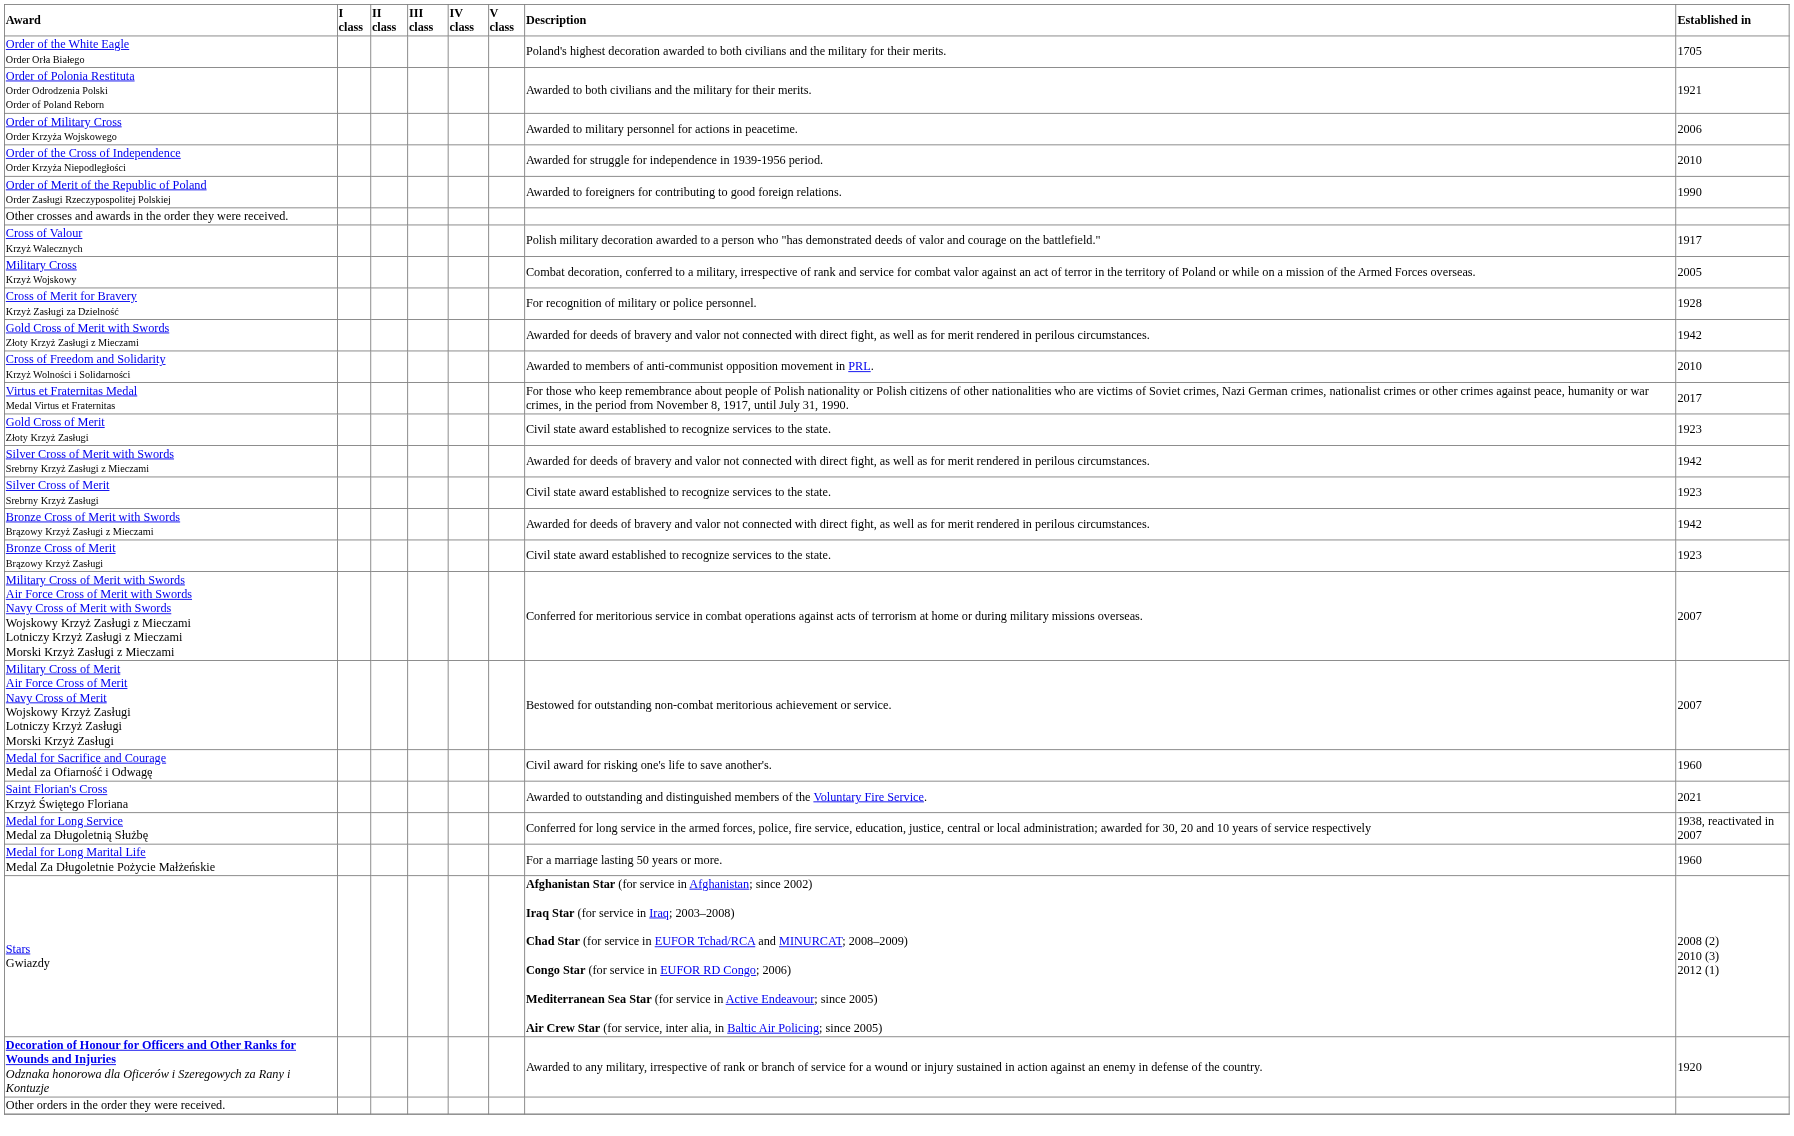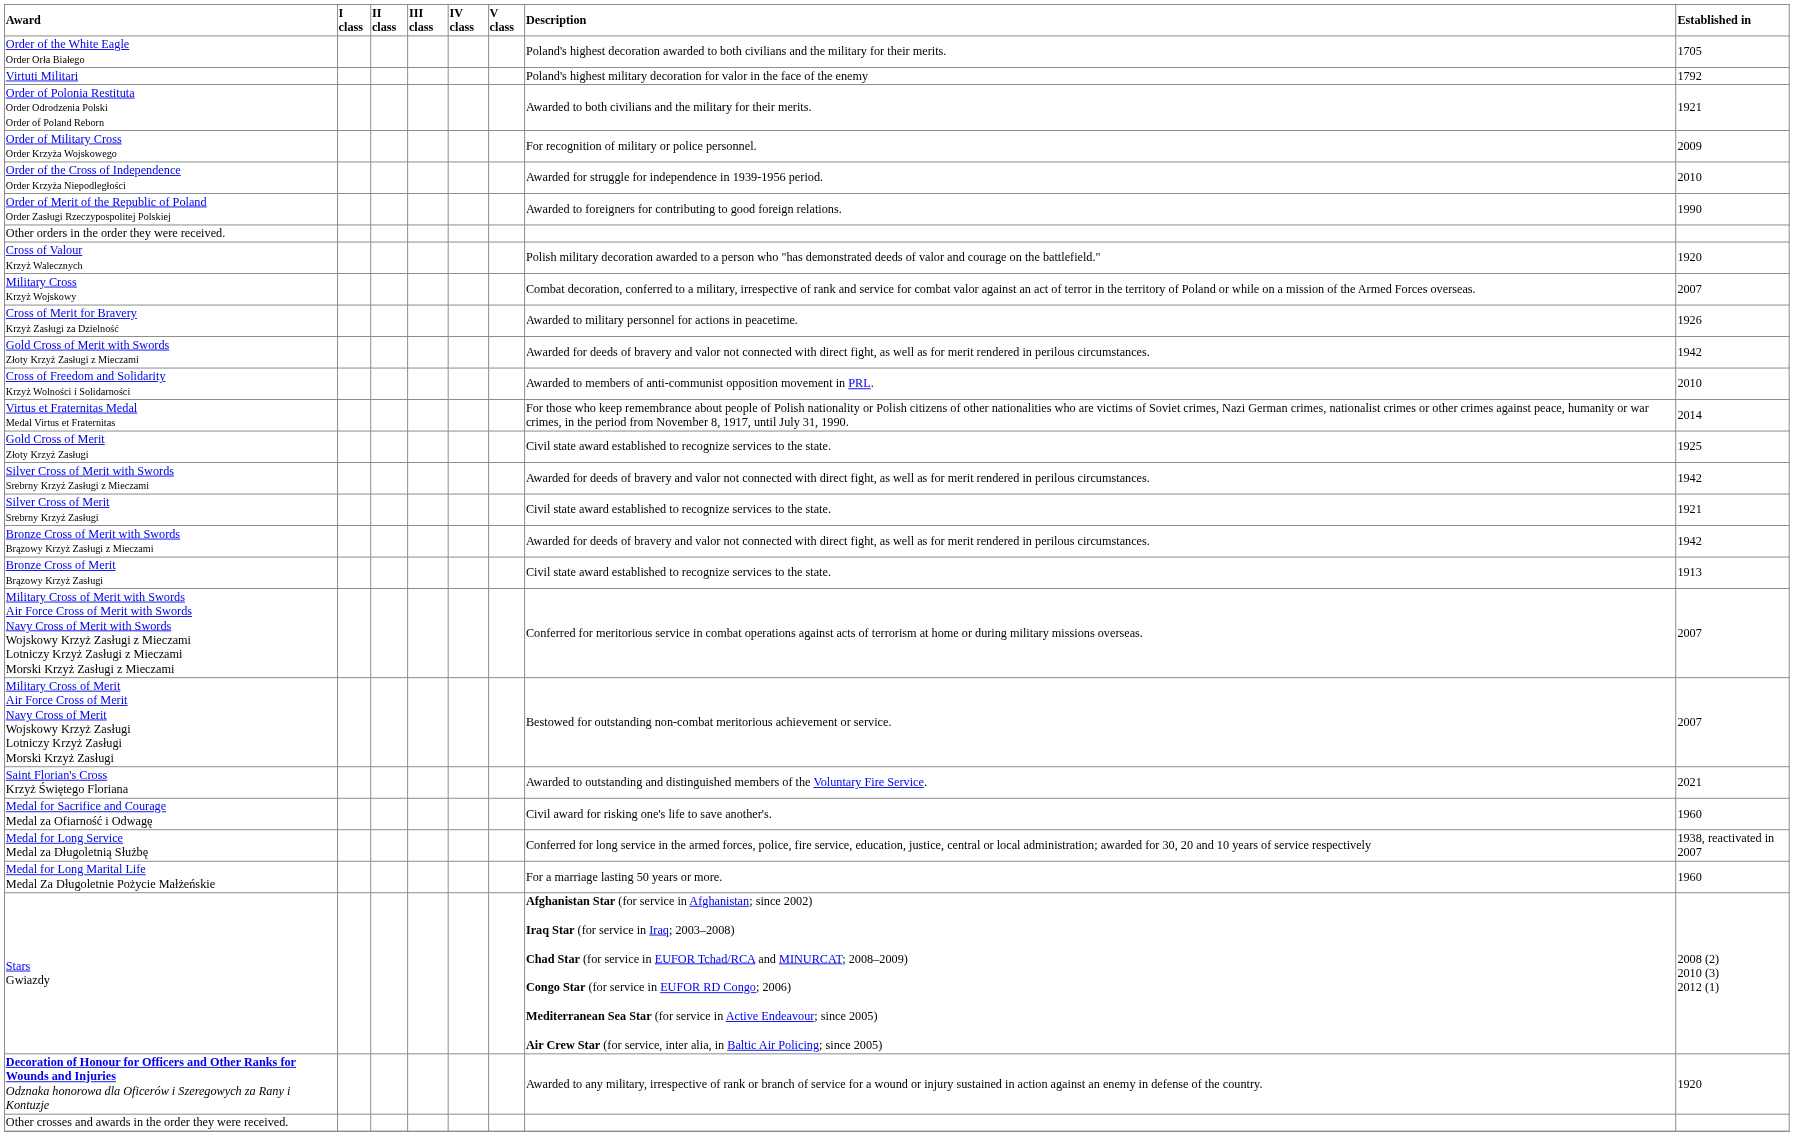+ row: (42, 76)
(662, 129) Awarded to military personnel for actions in peacetime. -> (641, 146) For recognition of military or police personnel.
(1690, 129) 2006 -> (1690, 146) 2009
rows swapped: (116, 1105) <-> (147, 216)
(1690, 240) 1917 -> (1690, 257) 1920
(1690, 272) 2005 -> (1690, 289) 2007
(641, 303) For recognition of military or police personnel. -> (662, 320) Awarded to military personnel for actions in peacetime.
(1690, 303) 1928 -> (1690, 320) 1926
(1690, 398) 2017 -> (1690, 415) 2014
(1690, 429) 1923 -> (1690, 446) 1925
(1690, 492) 1923 -> (1690, 509) 1921
(1690, 555) 1923 -> (1690, 572) 1913
rows swapped: (67, 796) <-> (86, 765)
